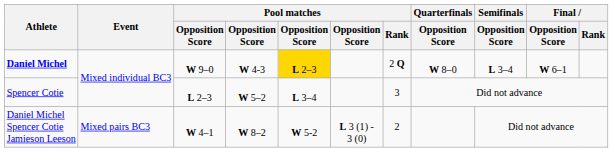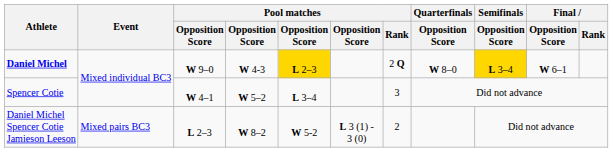(501, 70) no background -> (501, 70) gold background
(200, 98) L 2–3 -> (200, 98) W 4–1
(200, 133) W 4–1 -> (200, 133) L 2–3
